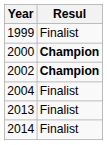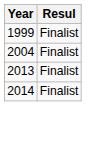- row: (21, 52)
- row: (21, 71)
